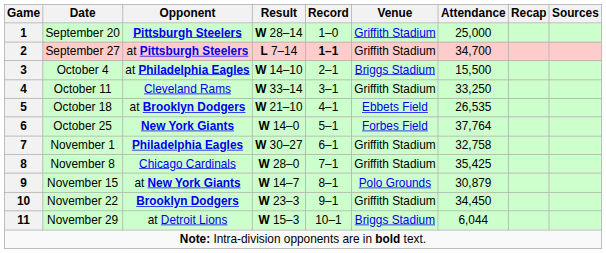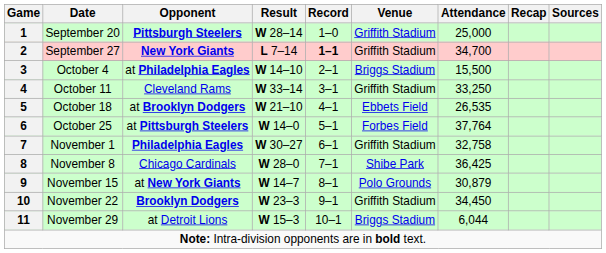(187, 51) at Pittsburgh Steelers -> (187, 51) New York Giants
(187, 126) New York Giants -> (187, 126) at Pittsburgh Steelers
(395, 164) Griffith Stadium -> (395, 164) Shibe Park
(473, 164) 35,425 -> (473, 164) 36,425
